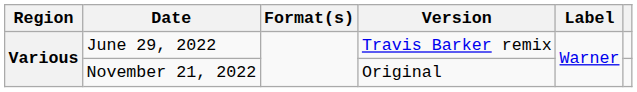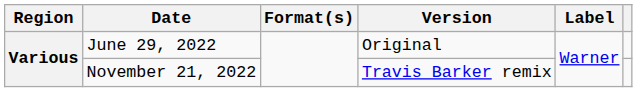(457, 45) Travis Barker remix -> (402, 45) Original
(402, 72) Original -> (457, 72) Travis Barker remix
